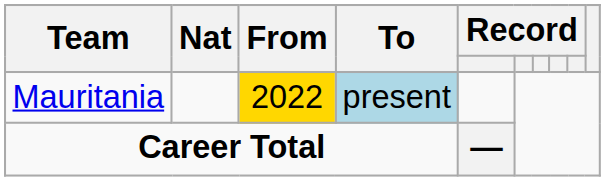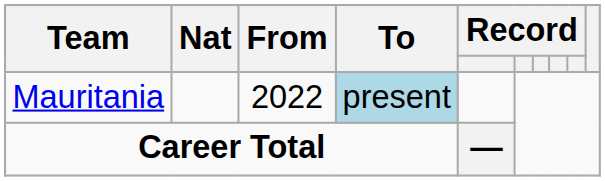(287, 96) gold background -> (287, 96) no background
